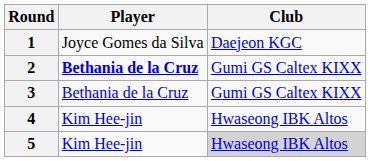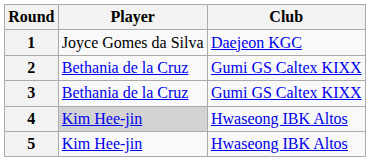(130, 67) bold -> (125, 67) normal
(102, 118) no background -> (102, 118) lightgrey background
(279, 144) lightgrey background -> (279, 144) no background
